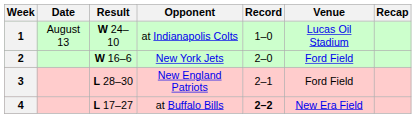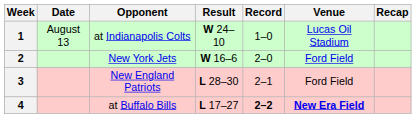columns swapped: (190, 13) <-> (113, 13)
(329, 105) normal -> (329, 105) bold
